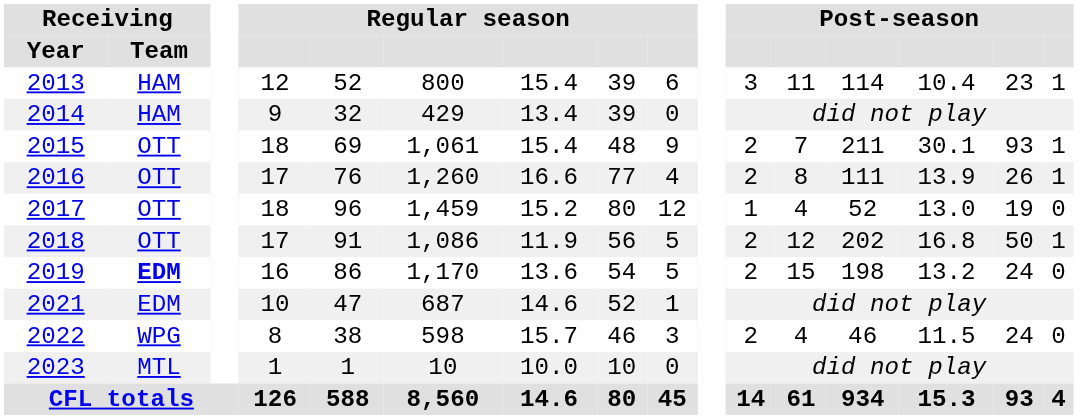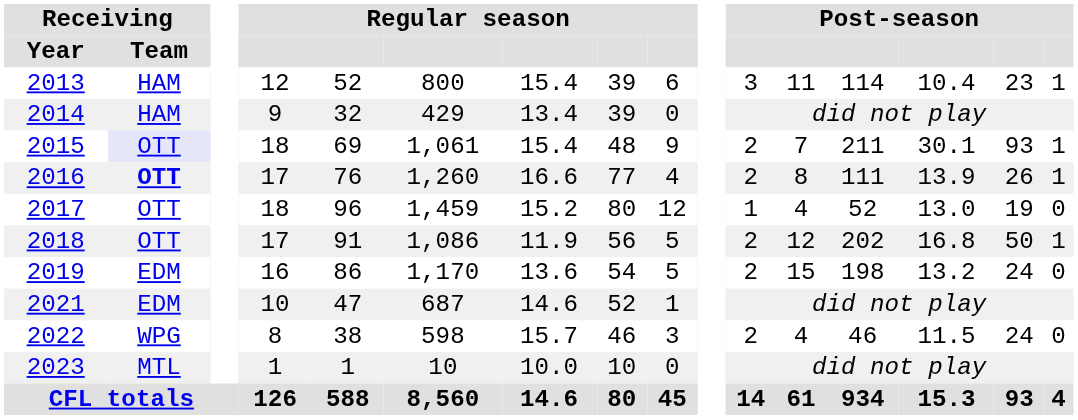(159, 146) no background -> (159, 146) lavender background
(159, 178) normal -> (159, 178) bold
(159, 273) bold -> (159, 273) normal
